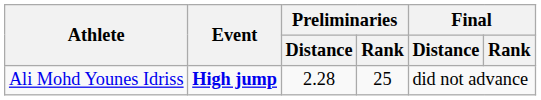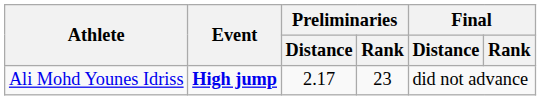(319, 80) 2.28 -> (319, 80) 2.17
(382, 80) 25 -> (382, 80) 23
